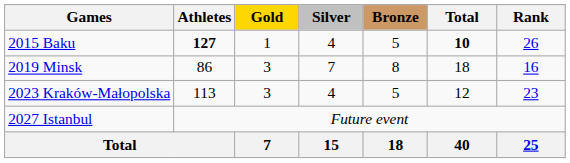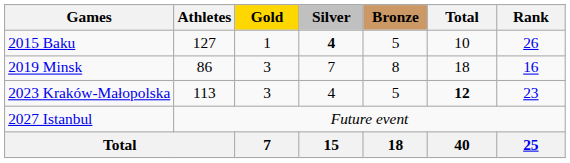(204, 43) bold -> (204, 43) normal
(331, 43) normal -> (331, 43) bold
(462, 43) bold -> (462, 43) normal
(462, 93) normal -> (462, 93) bold
